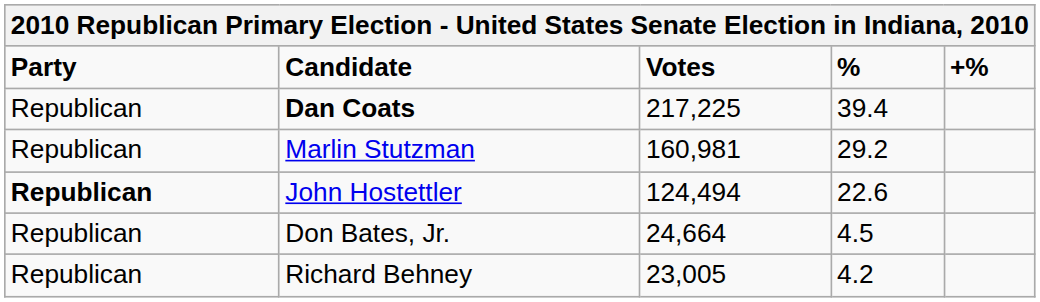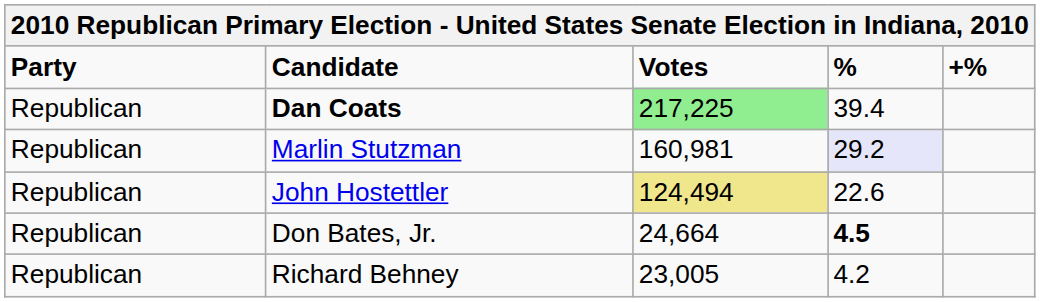(693, 108) no background -> (686, 108) lightgreen background
(863, 150) no background -> (859, 150) lavender background
(82, 191) bold -> (77, 191) normal
(693, 191) no background -> (686, 191) khaki background
(855, 233) normal -> (852, 233) bold
